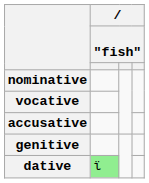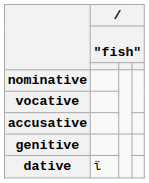(98, 167) lightgreen background -> (98, 167) no background
